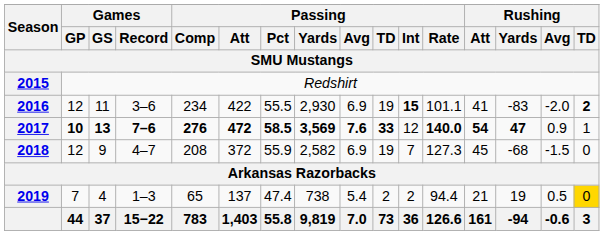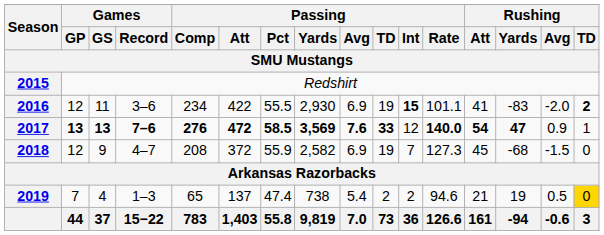(75, 128) 10 -> (75, 128) 13
(444, 196) 94.4 -> (444, 196) 94.6
